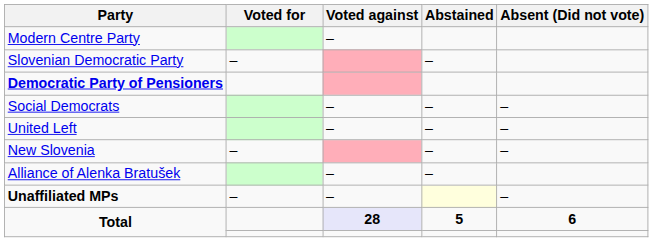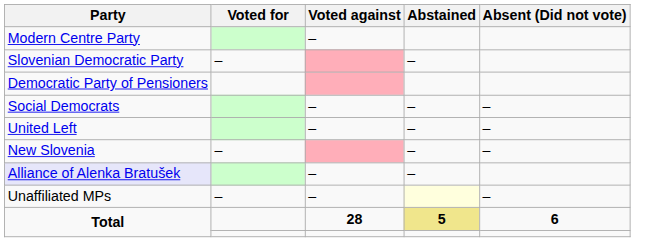(115, 83) bold -> (108, 83) normal
(94, 173) no background -> (94, 173) lavender background
(63, 196) bold -> (59, 196) normal
(372, 219) lavender background -> (354, 219) no background
(459, 219) no background -> (442, 219) khaki background
